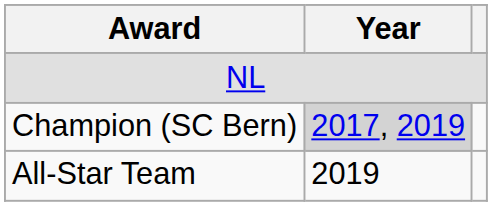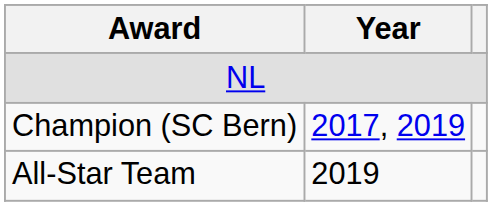(388, 126) lightgrey background -> (388, 126) no background
